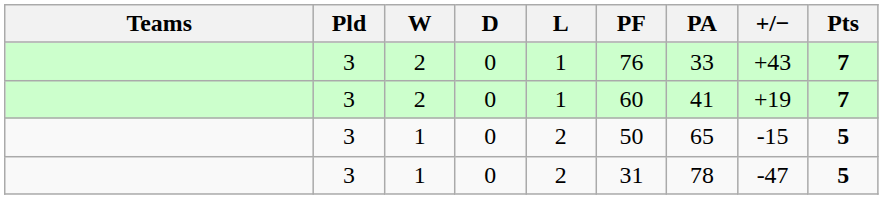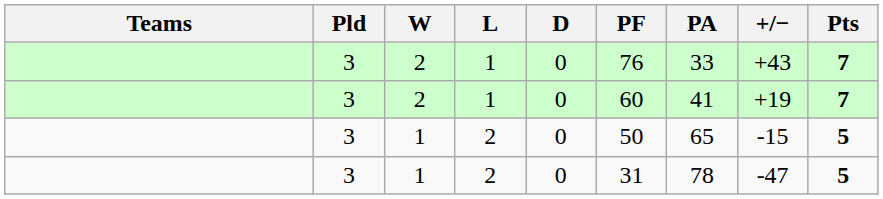columns swapped: (490, 23) <-> (561, 23)
